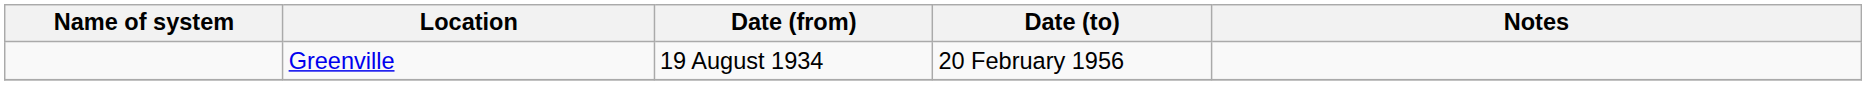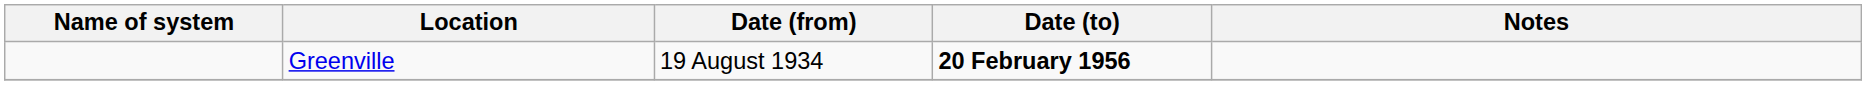(1031, 60) normal -> (1035, 60) bold
